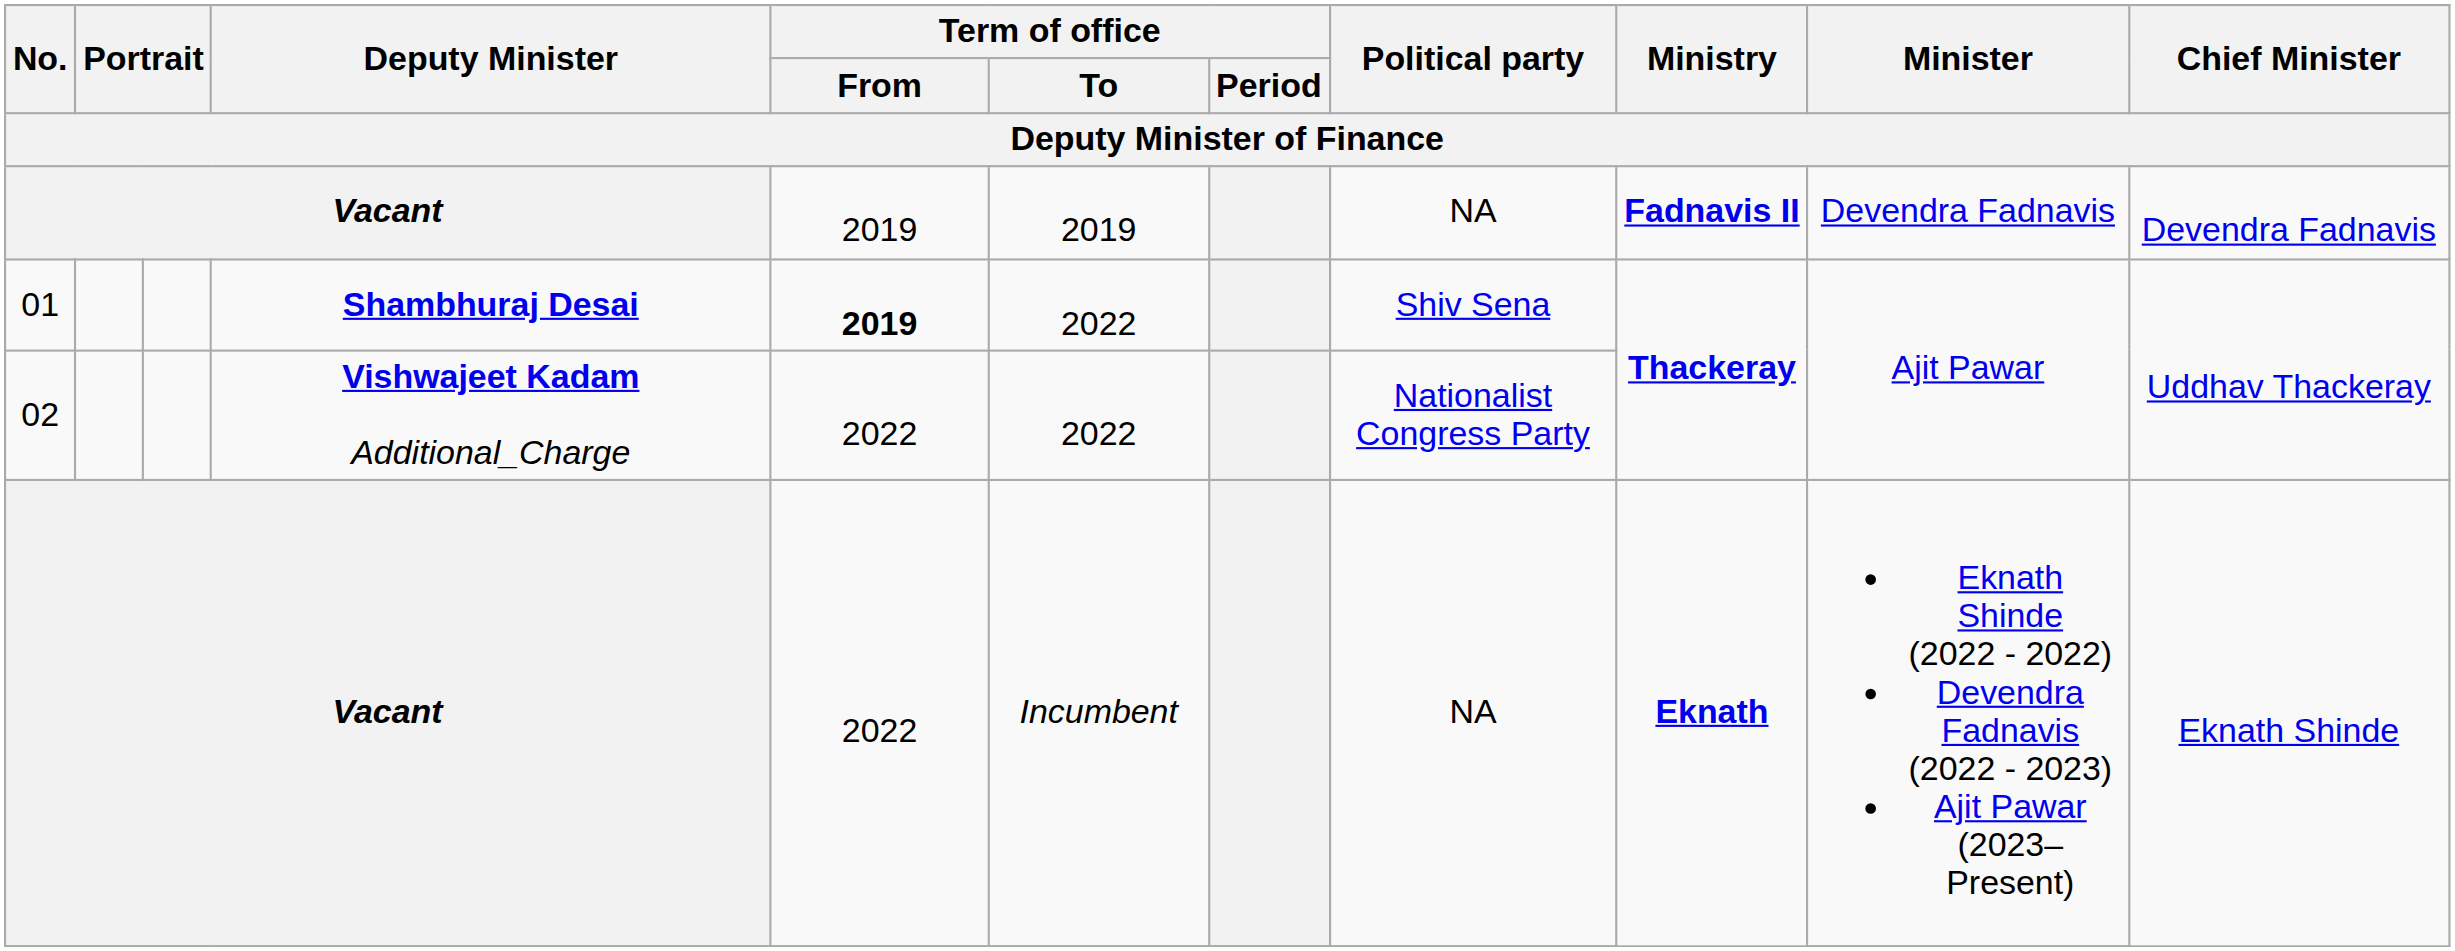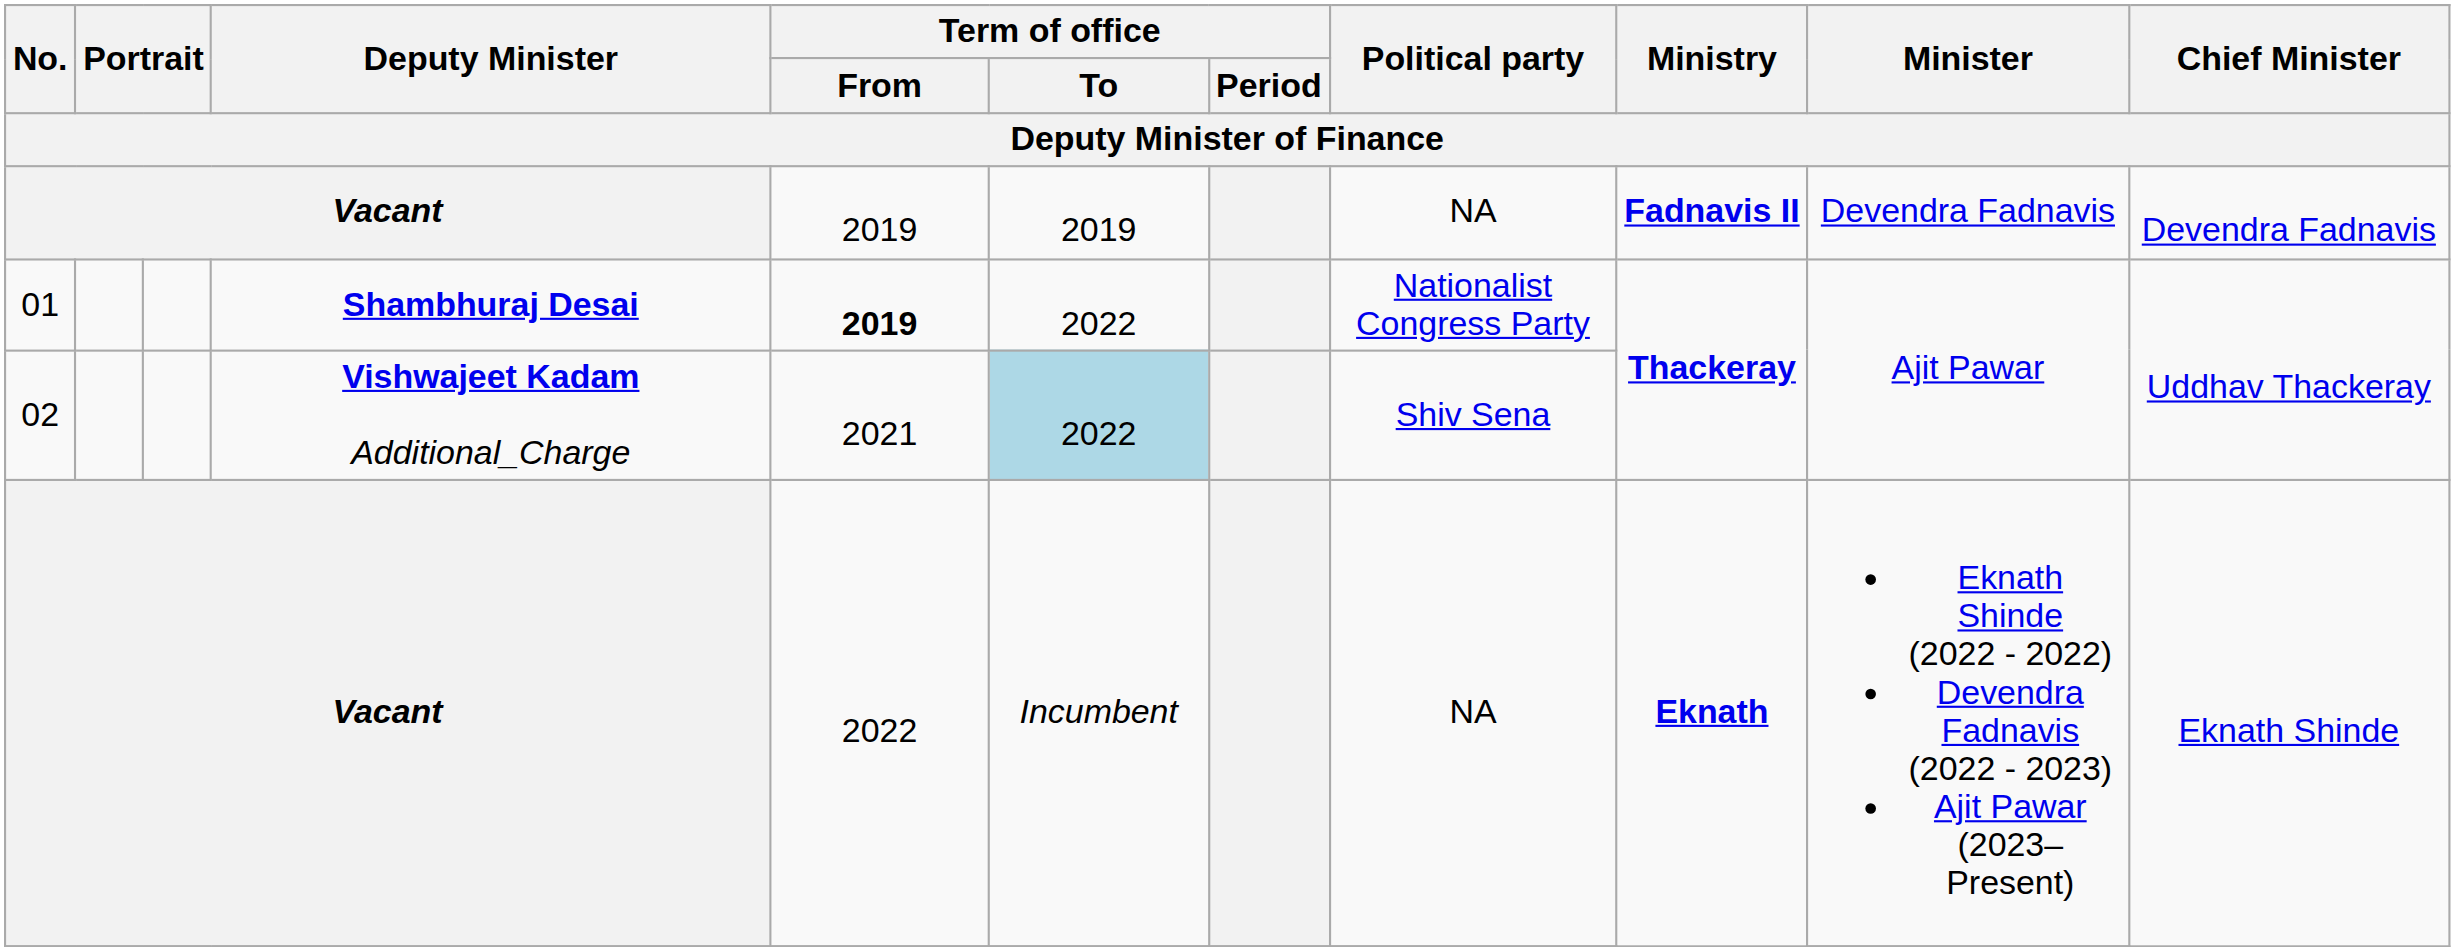(1473, 303) Shiv Sena -> (1473, 303) Nationalist Congress Party
(880, 433) 2022 -> (880, 433) 2021
(1099, 433) no background -> (1099, 433) lightblue background
(1473, 414) Nationalist Congress Party -> (1473, 414) Shiv Sena
